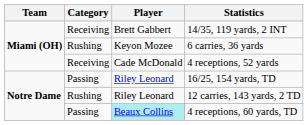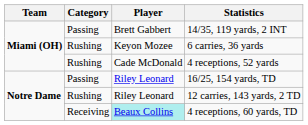(88, 29) Receiving -> (83, 29) Passing
(88, 62) Receiving -> (84, 62) Rushing
(83, 112) Passing -> (88, 112) Receiving
